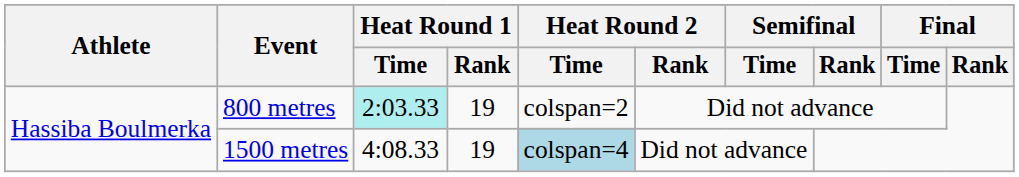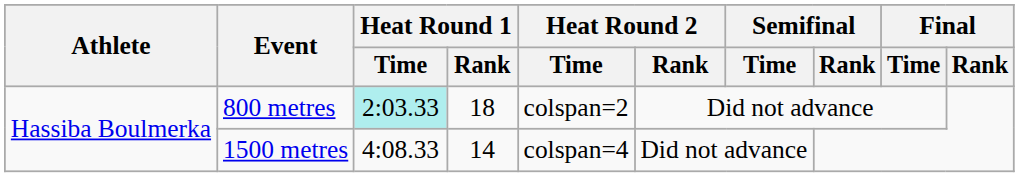(482, 107) 19 -> (482, 107) 18
(482, 149) 19 -> (482, 149) 14
(576, 149) lightblue background -> (576, 149) no background
